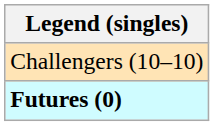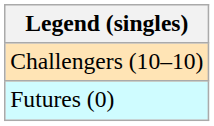(66, 99) bold -> (62, 99) normal
